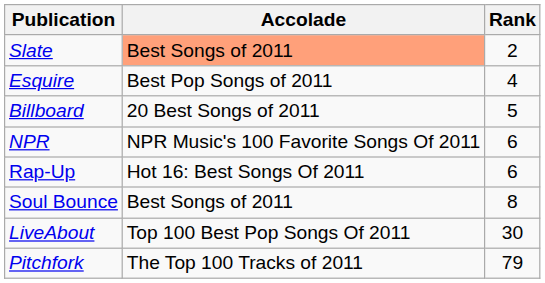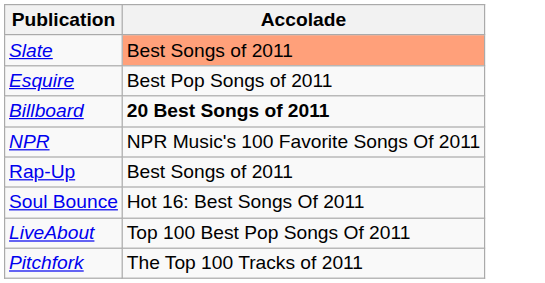- column: (512, 19)
(223, 111) normal -> (228, 111) bold
(246, 171) Hot 16: Best Songs Of 2011 -> (210, 171) Best Songs of 2011
(210, 202) Best Songs of 2011 -> (246, 202) Hot 16: Best Songs Of 2011
